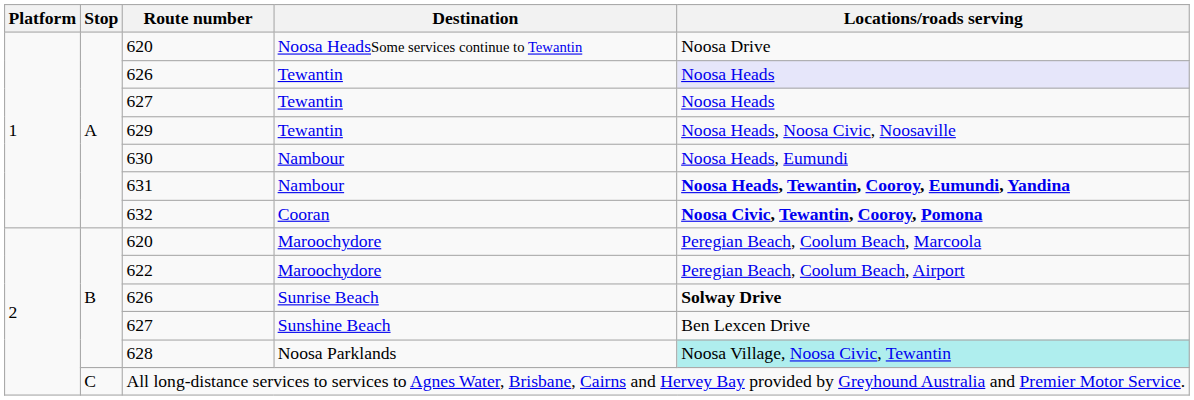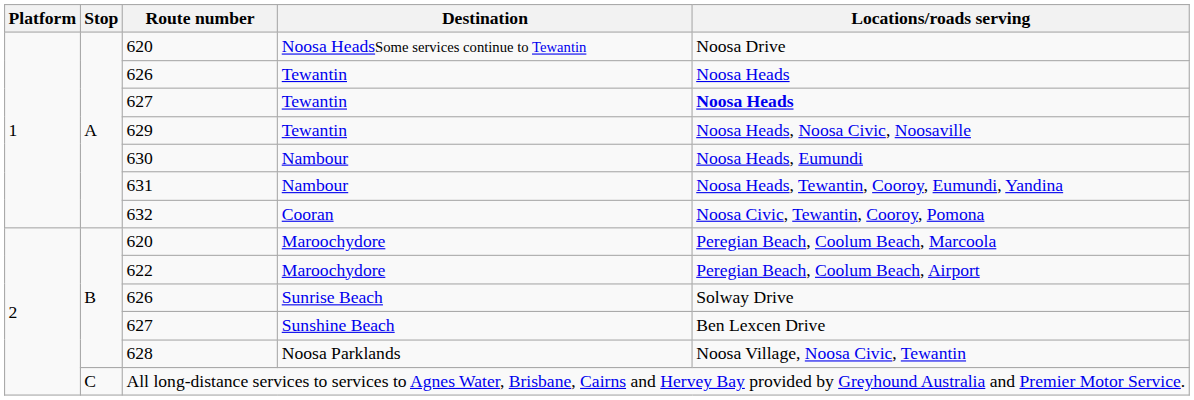(728, 74) lavender background -> (743, 74) no background
(728, 102) normal -> (745, 102) bold
(876, 185) bold -> (880, 185) normal
(832, 213) bold -> (840, 213) normal
(731, 297) bold -> (745, 297) normal
(816, 353) paleturquoise background -> (831, 353) no background
